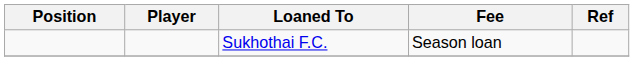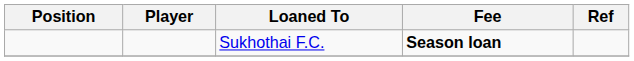(457, 42) normal -> (454, 42) bold
